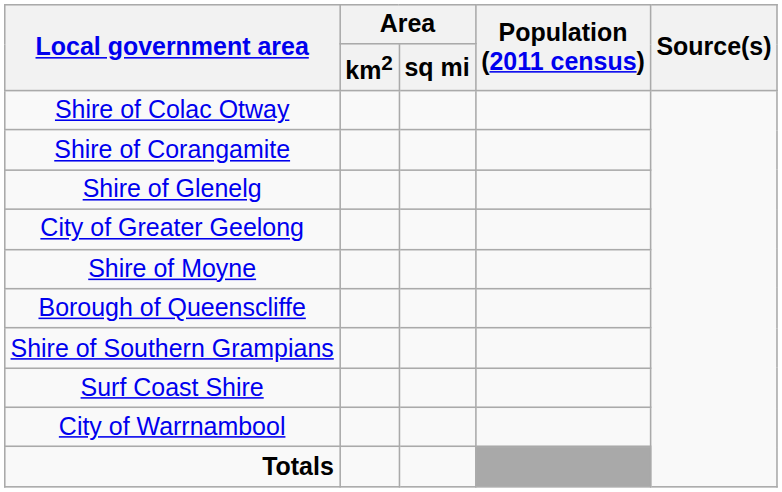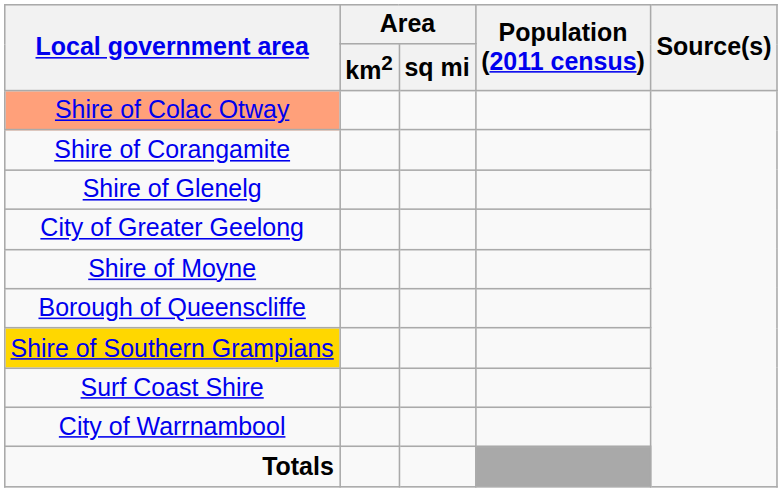(172, 110) no background -> (172, 110) lightsalmon background
(172, 347) no background -> (172, 347) gold background
